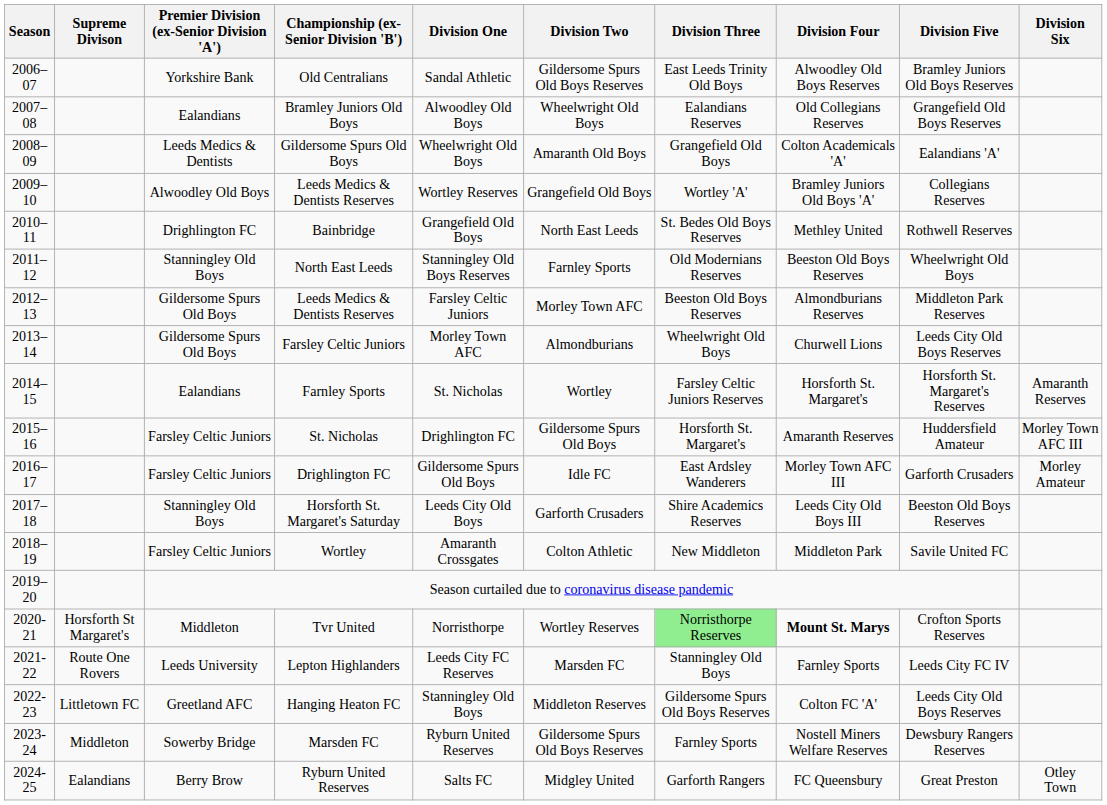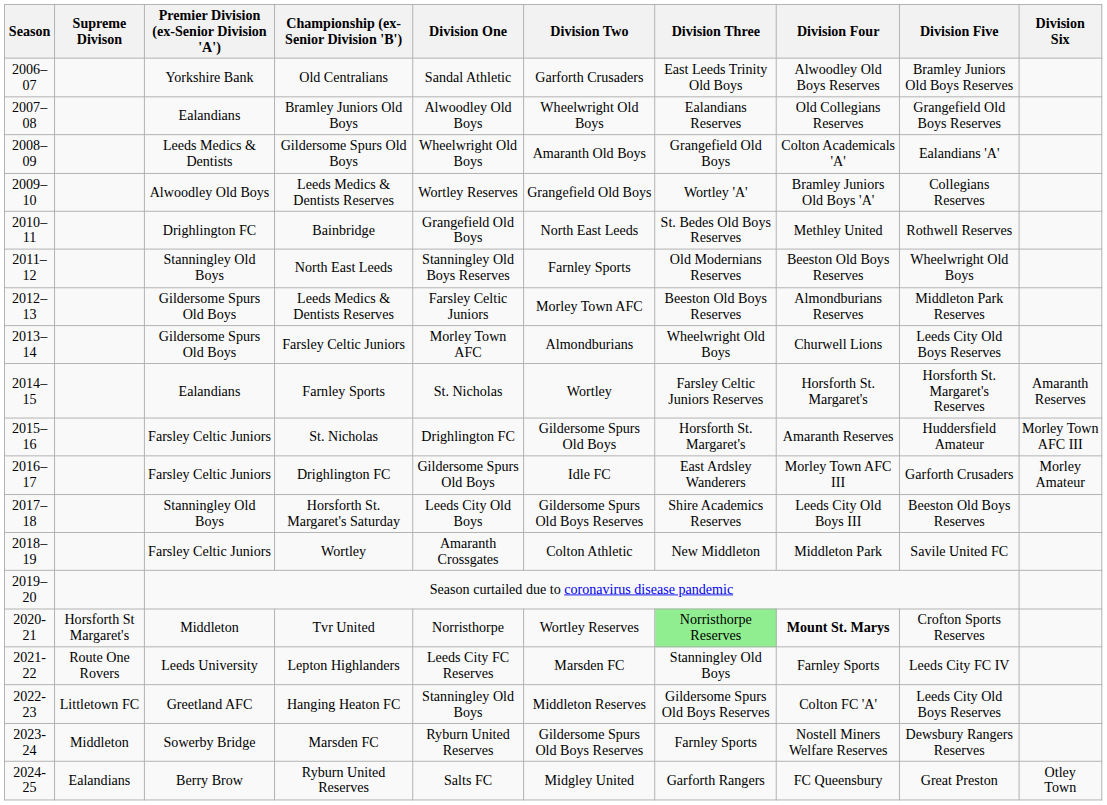(589, 77) Gildersome Spurs Old Boys Reserves -> (589, 77) Garforth Crusaders
(589, 513) Garforth Crusaders -> (589, 513) Gildersome Spurs Old Boys Reserves
